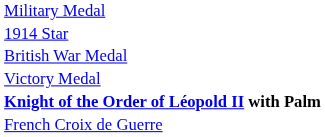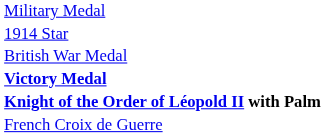(52, 79) normal -> (55, 79) bold
